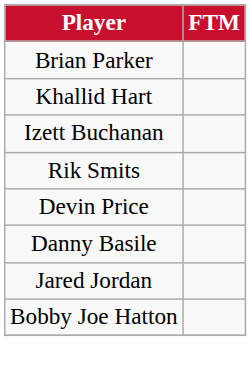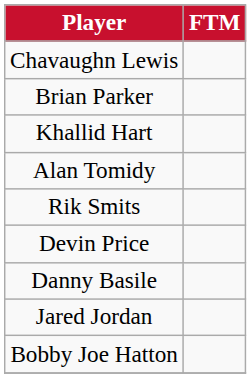+ row: (94, 59)
+ row: (94, 170)
- row: (94, 133)
